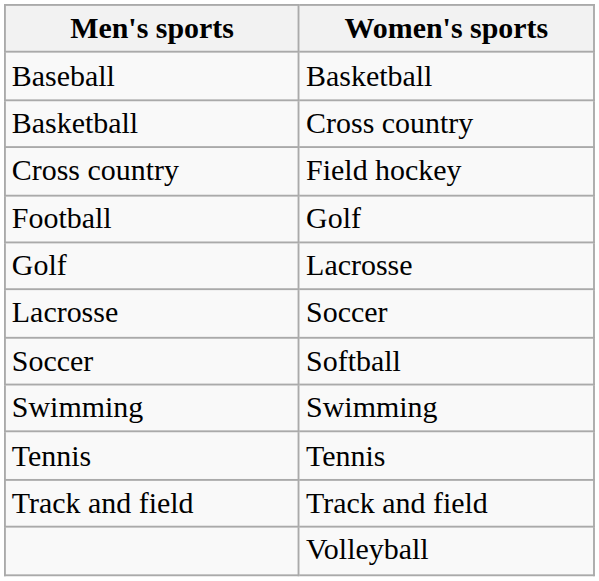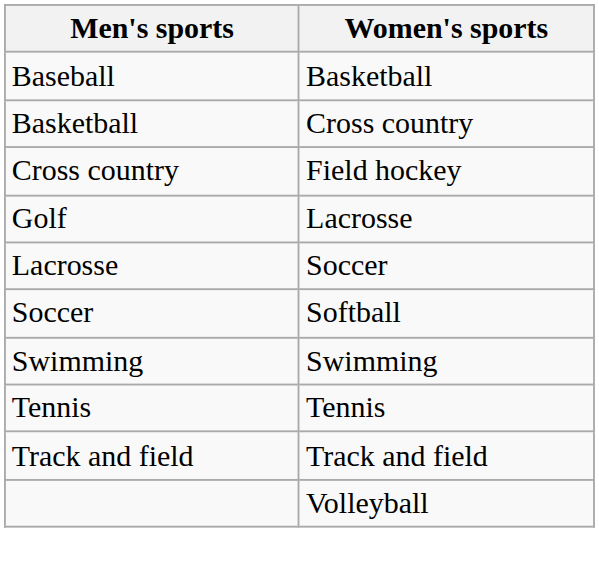- row: (62, 218)
